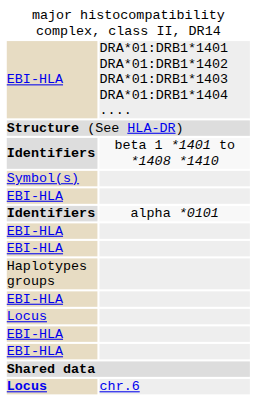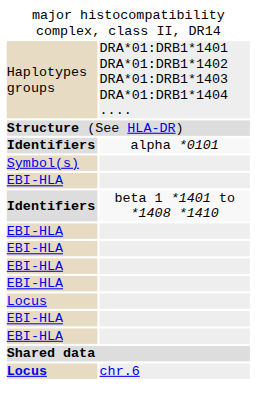(35, 80) EBI-HLA -> (47, 80) Haplotypes groups
(175, 153) beta 1 *1401 to *1408 *1410 -> (175, 146) alpha *0101
(175, 214) alpha *0101 -> (175, 206) beta 1 *1401 to *1408 *1410
(47, 274) Haplotypes groups -> (35, 266) EBI-HLA
